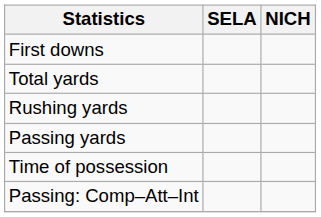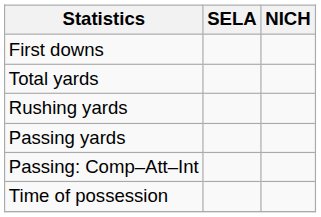rows swapped: (104, 196) <-> (88, 166)
